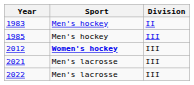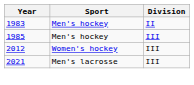(85, 49) bold -> (85, 49) normal
- row: (16, 74)
